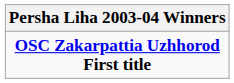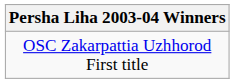(117, 54) bold -> (117, 54) normal
